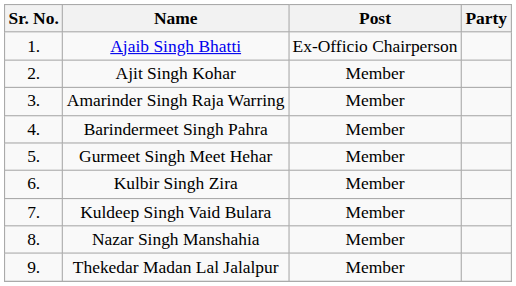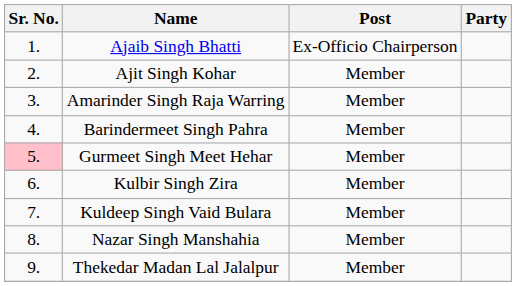(34, 156) no background -> (34, 156) pink background
